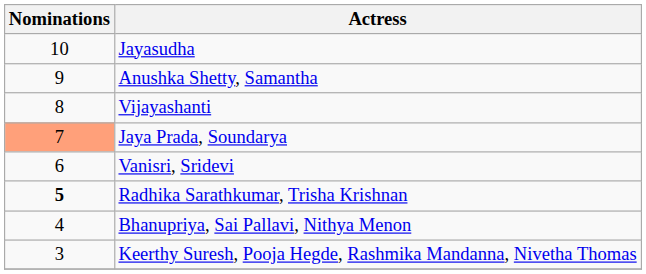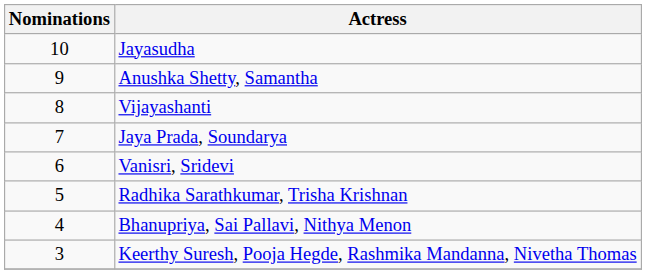(59, 136) lightsalmon background -> (59, 136) no background
(59, 195) bold -> (59, 195) normal
